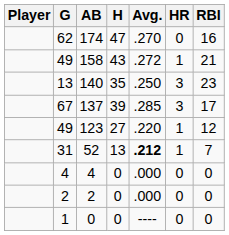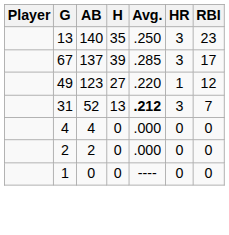- row: (91, 38)
- row: (91, 60)
(179, 151) 1 -> (179, 106) 3
